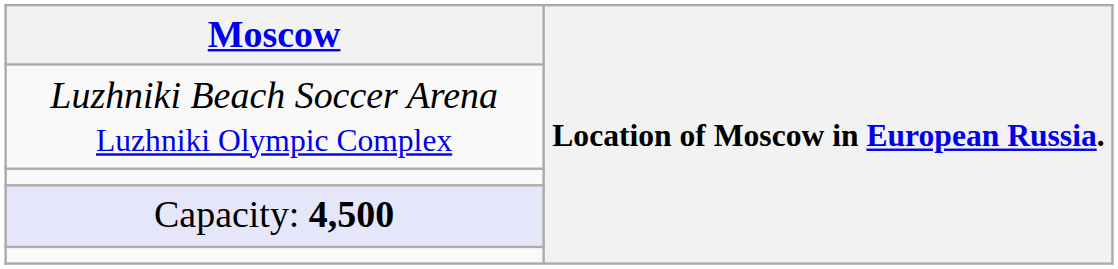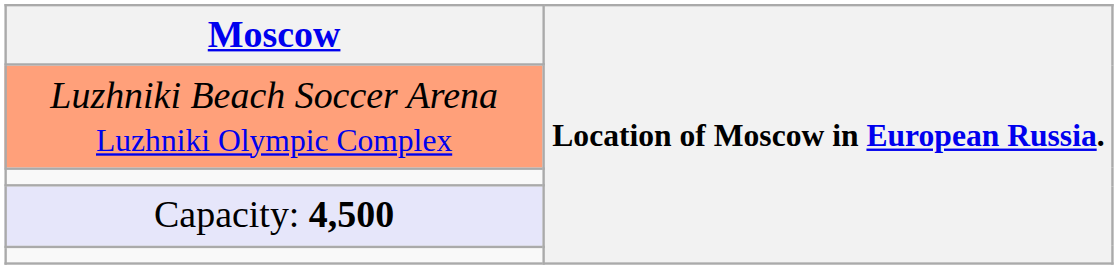(274, 116) no background -> (274, 116) lightsalmon background
